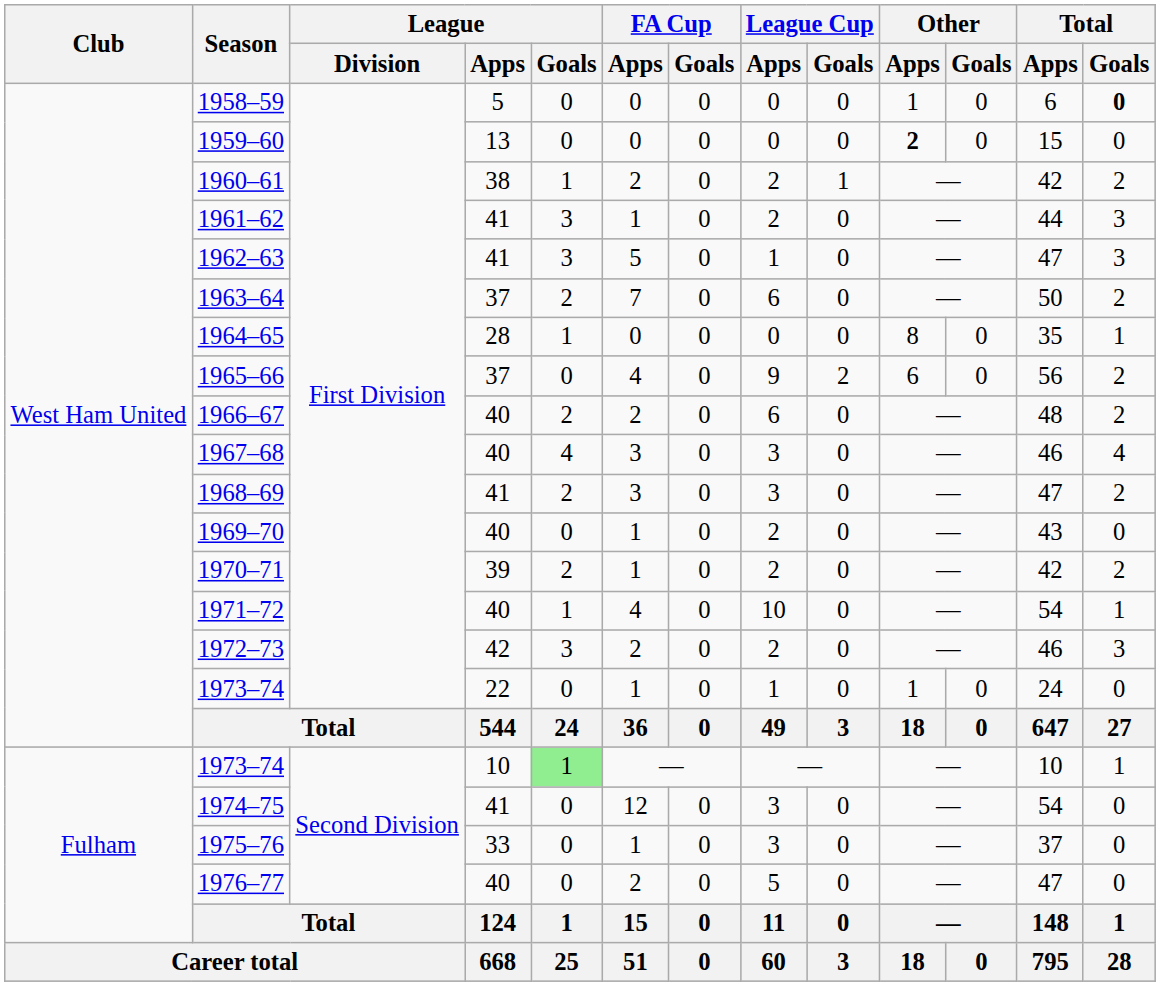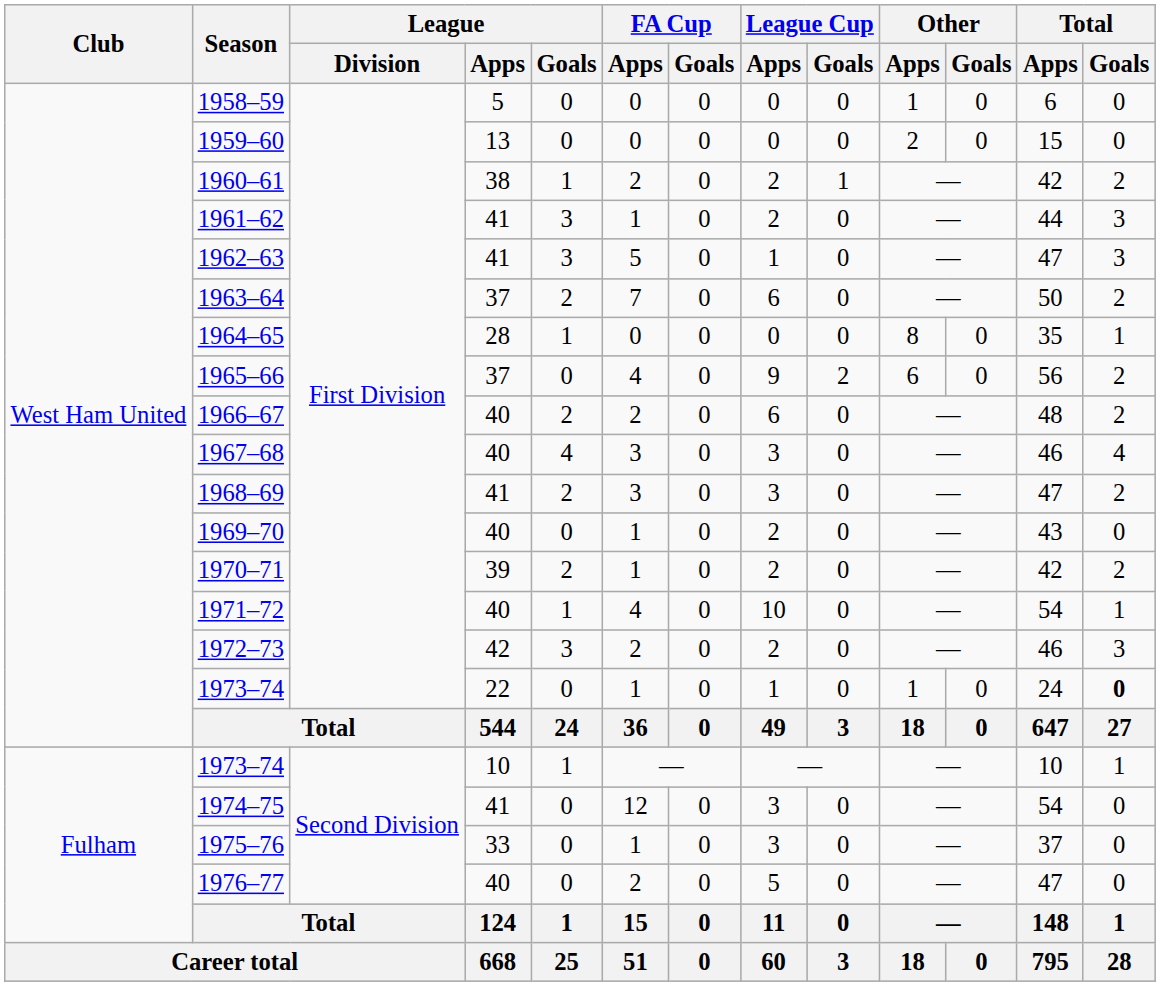(1119, 102) bold -> (1119, 102) normal
(913, 141) bold -> (913, 141) normal
(1119, 688) normal -> (1119, 688) bold
(567, 766) lightgreen background -> (567, 766) no background
